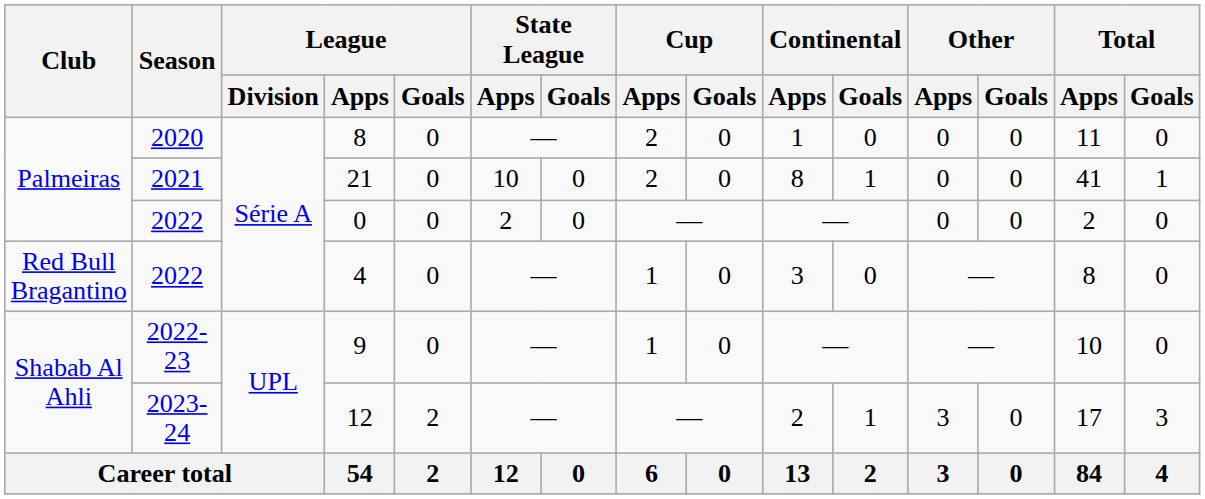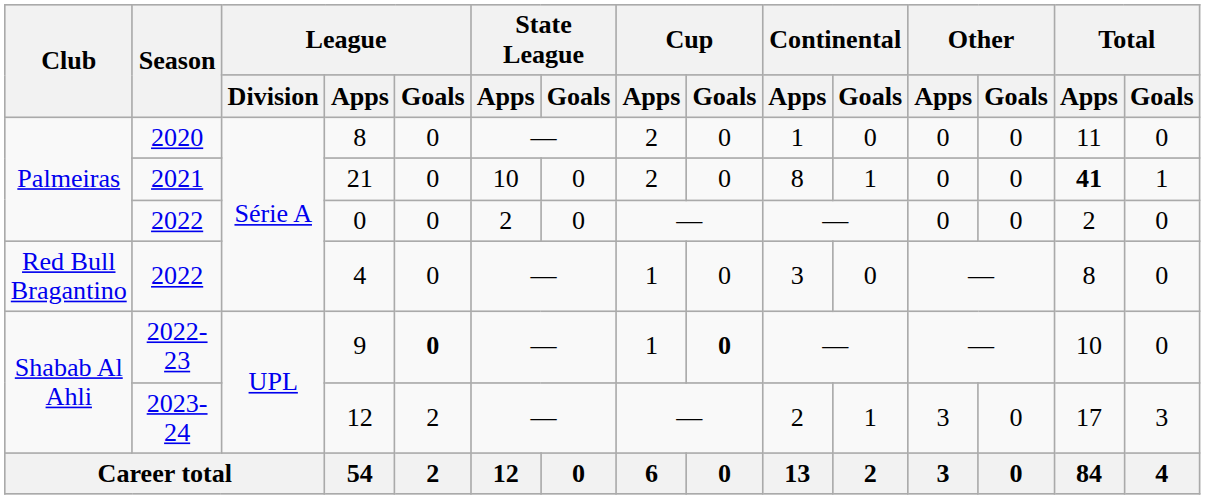(1089, 178) normal -> (1089, 178) bold
(433, 346) normal -> (433, 346) bold
(724, 346) normal -> (724, 346) bold
